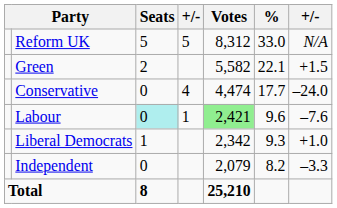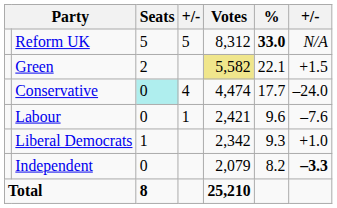(272, 41) normal -> (272, 41) bold
(233, 66) no background -> (233, 66) khaki background
(144, 91) no background -> (144, 91) paleturquoise background
(144, 116) paleturquoise background -> (144, 116) no background
(233, 116) lightgreen background -> (233, 116) no background
(314, 166) normal -> (314, 166) bold
